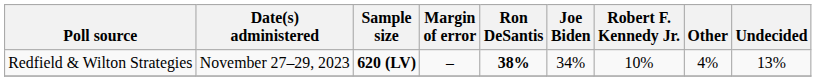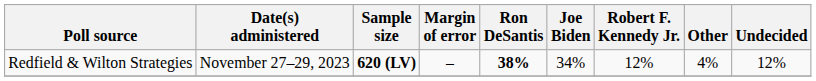(639, 62) 10% -> (639, 62) 12%
(771, 62) 13% -> (771, 62) 12%
